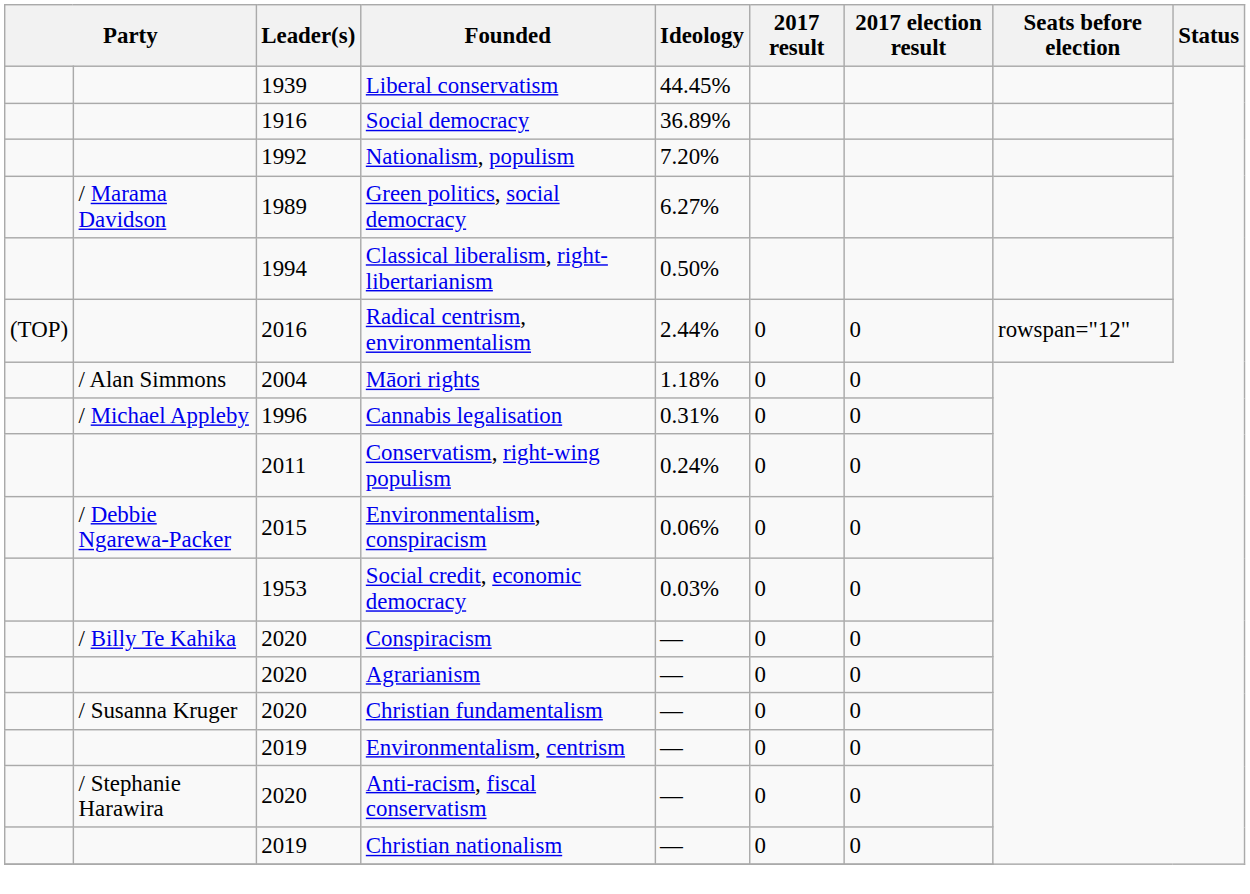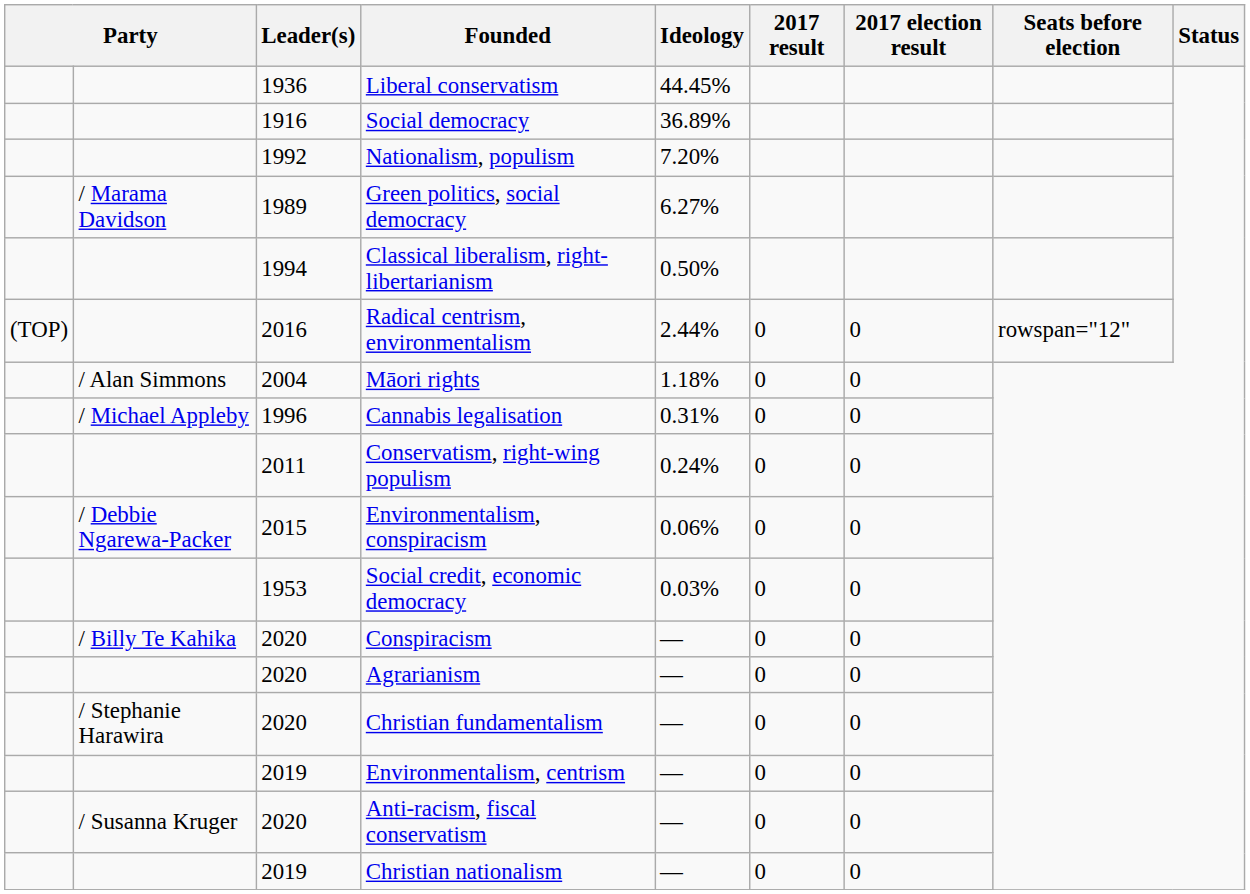(284, 84) 1939 -> (284, 84) 1936
(158, 710) / Susanna Kruger -> (130, 723) / Stephanie Harawira
(130, 796) / Stephanie Harawira -> (158, 822) / Susanna Kruger
